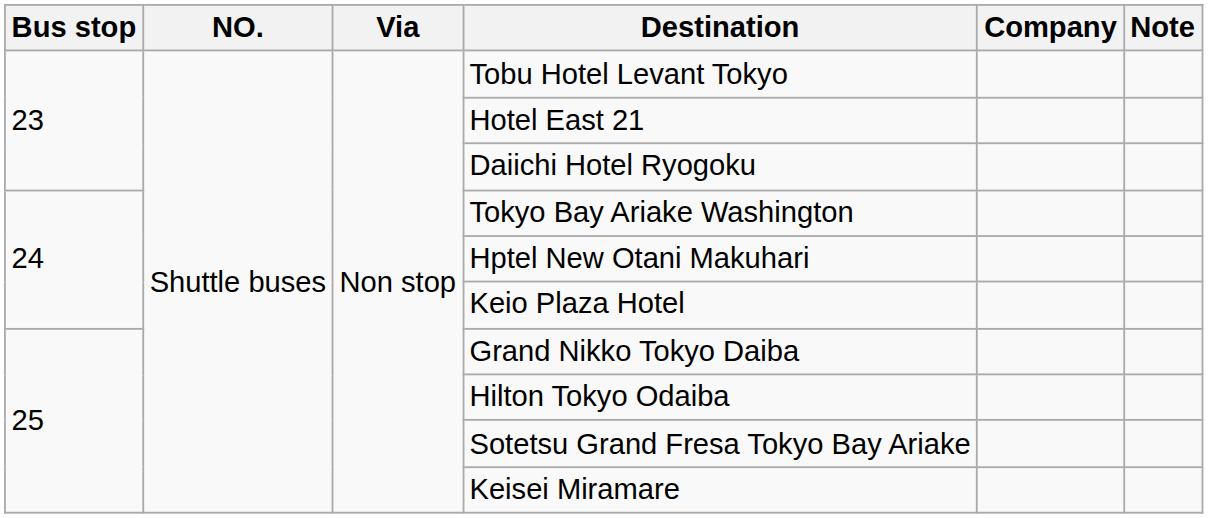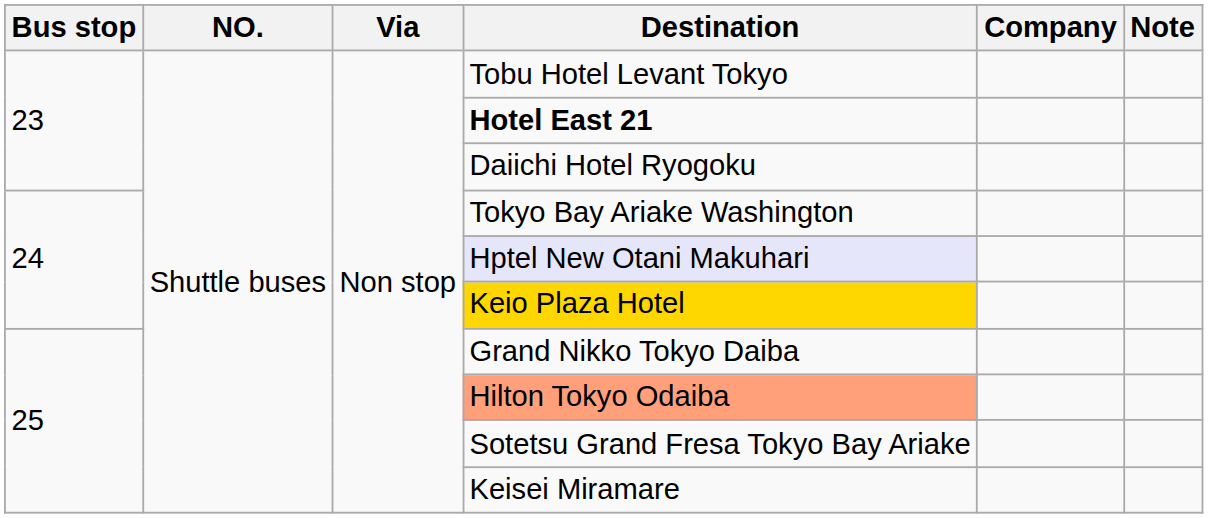(557, 119) normal -> (561, 119) bold
(639, 258) no background -> (639, 258) lavender background
(577, 304) no background -> (577, 304) gold background
(600, 397) no background -> (600, 397) lightsalmon background
